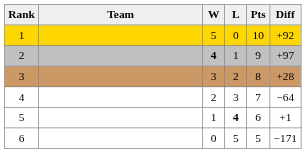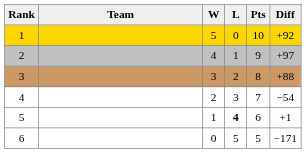(214, 55) bold -> (214, 55) normal
(285, 76) +28 -> (285, 76) +88
(285, 97) −64 -> (285, 97) −54
